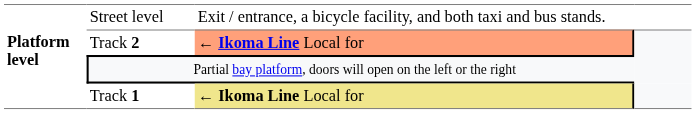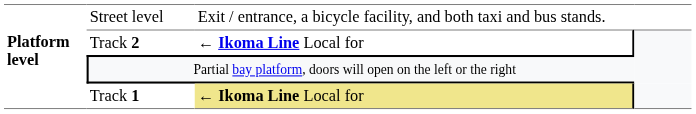(281, 42) lightsalmon background -> (281, 42) no background
